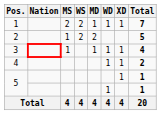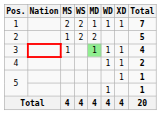(94, 50) no background -> (94, 50) lightgreen background
